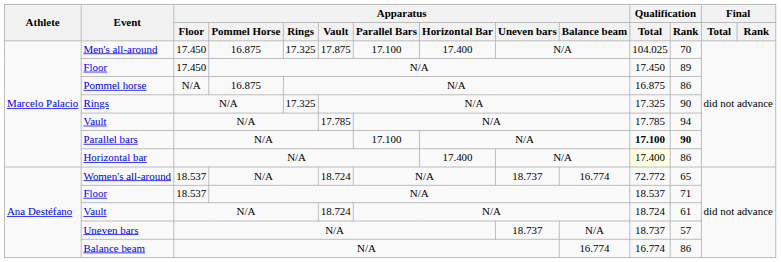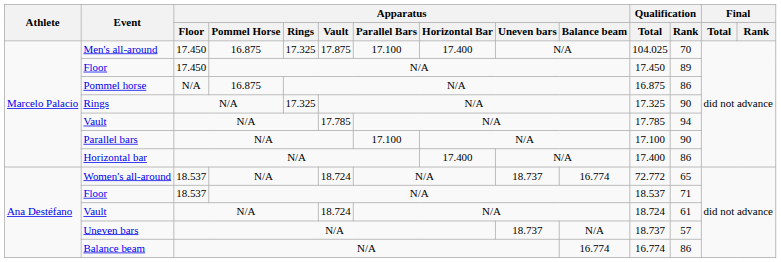(650, 140) bold -> (650, 140) normal
(686, 140) bold -> (686, 140) normal
(650, 158) lightyellow background -> (650, 158) no background
